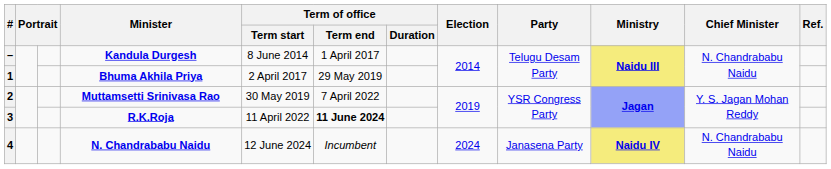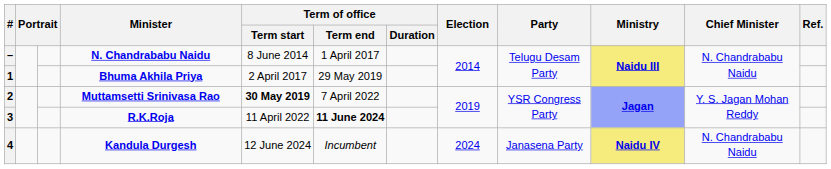(151, 55) Kandula Durgesh -> (151, 55) N. Chandrababu Naidu
(278, 96) normal -> (278, 96) bold
(151, 145) N. Chandrababu Naidu -> (151, 145) Kandula Durgesh
